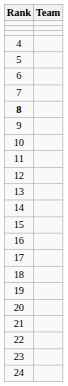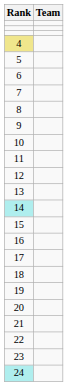(19, 43) no background -> (19, 43) khaki background
(19, 109) bold -> (19, 109) normal
(19, 208) no background -> (19, 208) paleturquoise background
(19, 373) no background -> (19, 373) paleturquoise background
